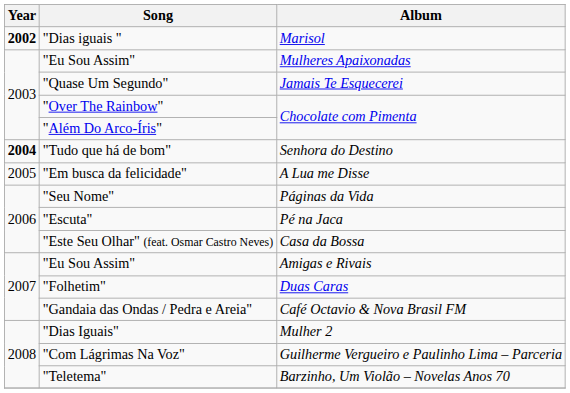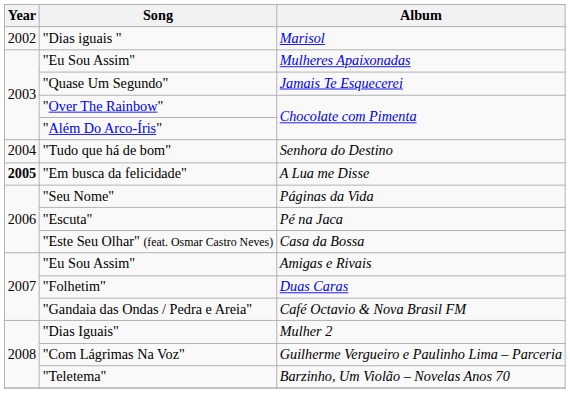(22, 38) bold -> (22, 38) normal
(22, 151) bold -> (22, 151) normal
(22, 173) normal -> (22, 173) bold
